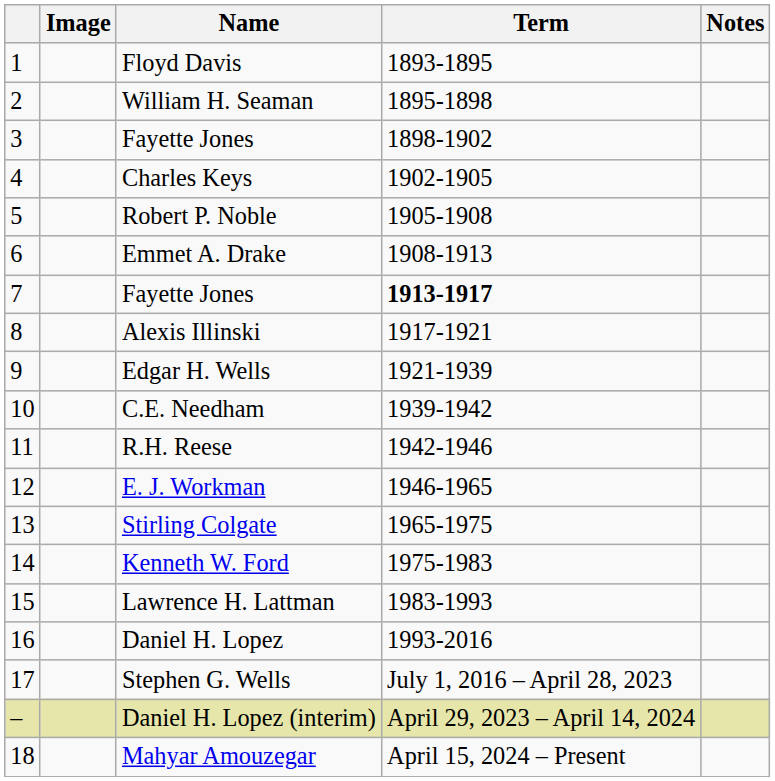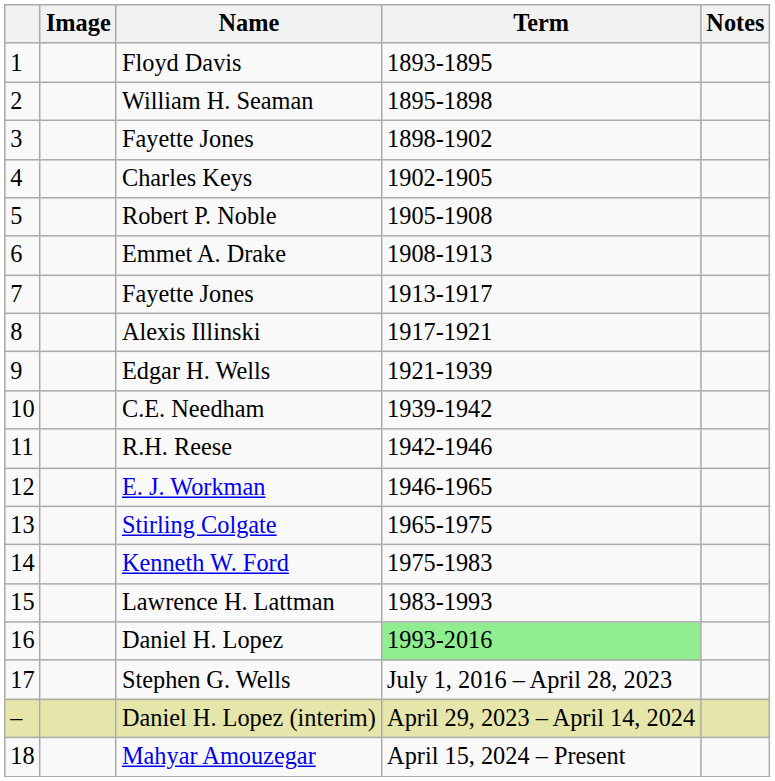(440, 293) bold -> (440, 293) normal
(440, 640) no background -> (440, 640) lightgreen background
